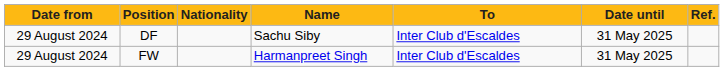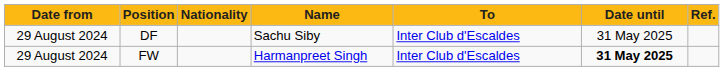(635, 57) normal -> (635, 57) bold
